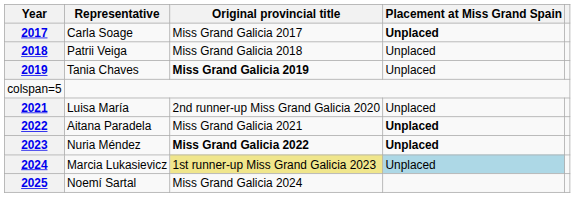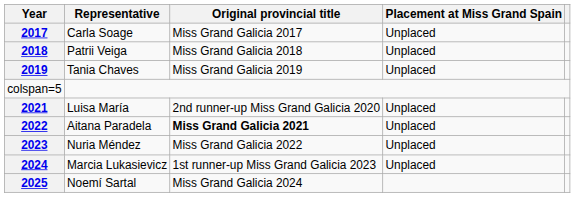(412, 33) bold -> (411, 33) normal
(241, 70) bold -> (237, 70) normal
(237, 127) normal -> (241, 127) bold
(412, 127) bold -> (411, 127) normal
(241, 145) bold -> (237, 145) normal
(412, 145) bold -> (411, 145) normal
(274, 164) khaki background -> (274, 164) no background
(411, 164) lightblue background -> (411, 164) no background
